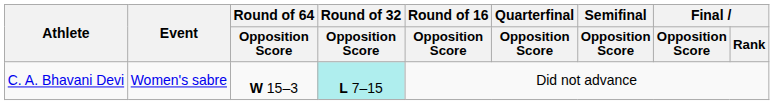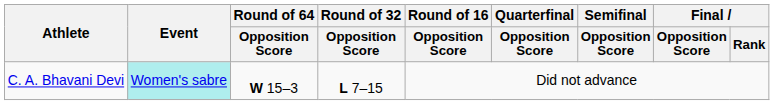(179, 81) no background -> (179, 81) paleturquoise background
(361, 89) paleturquoise background -> (361, 89) no background
